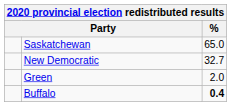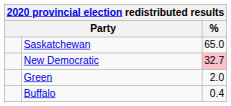(214, 61) no background -> (214, 61) pink background
(217, 93) bold -> (217, 93) normal
